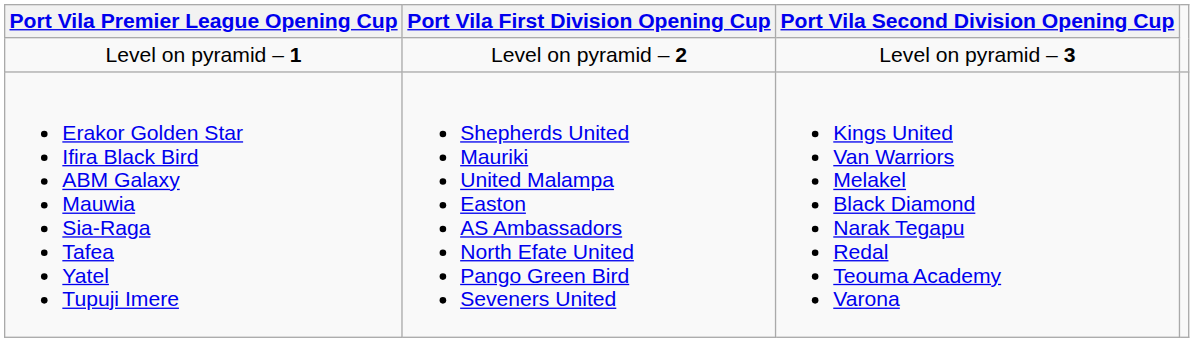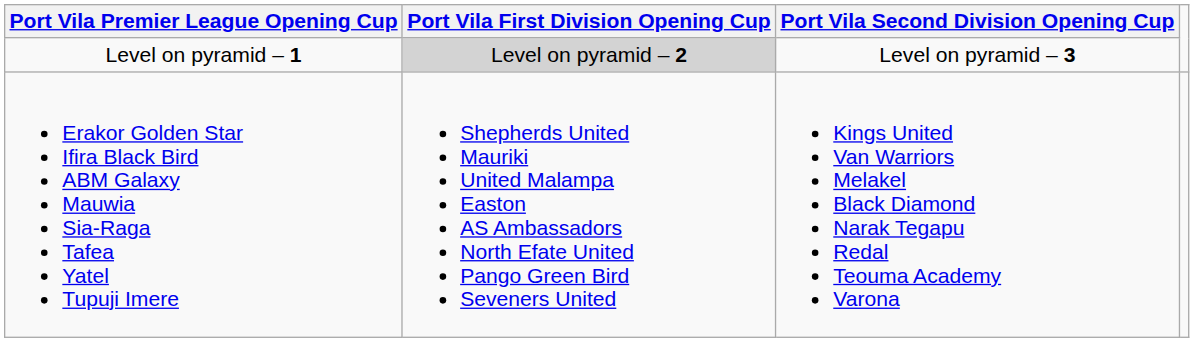(589, 54) no background -> (589, 54) lightgrey background
